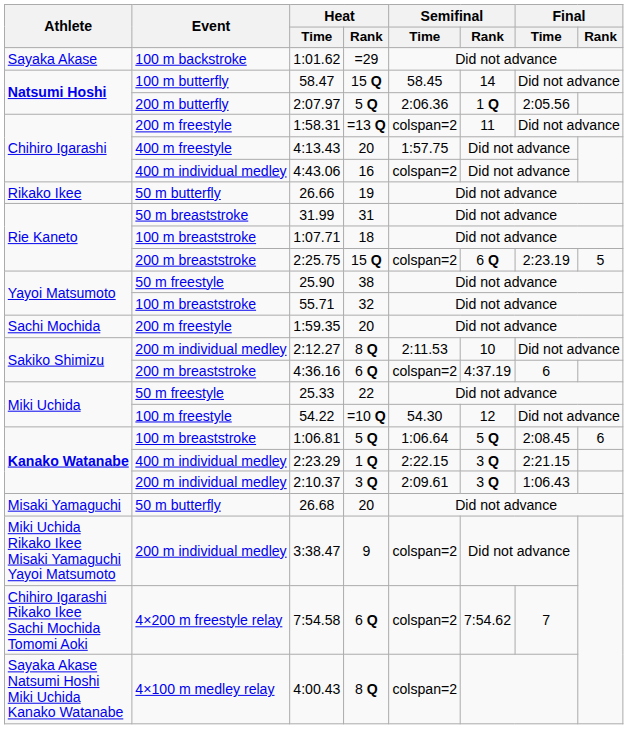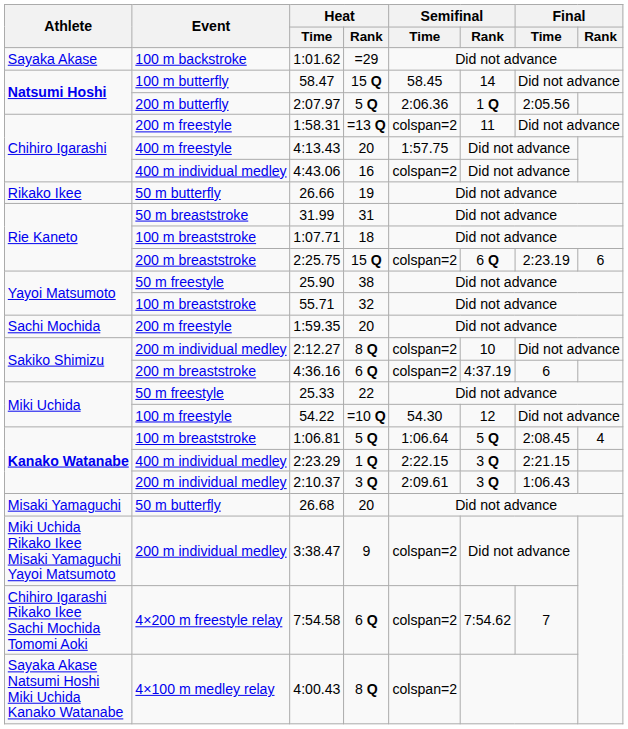(600, 260) 5 -> (600, 260) 6
(425, 349) 2:11.53 -> (425, 349) colspan=2
(600, 438) 6 -> (600, 438) 4
